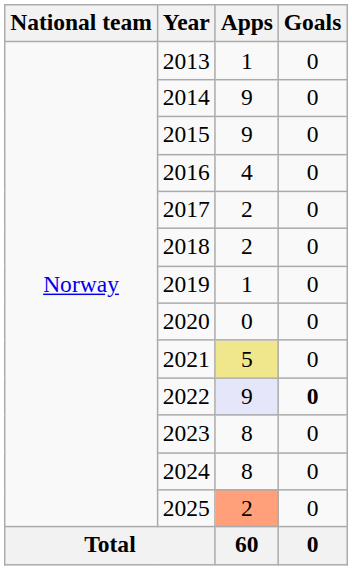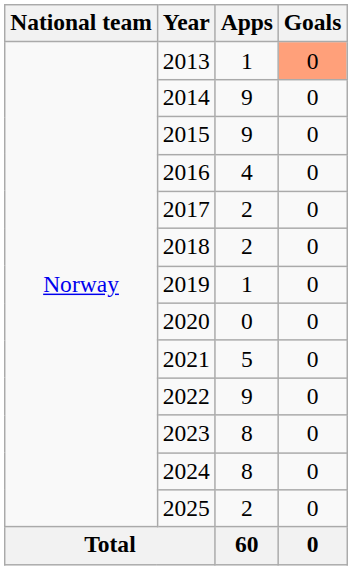(313, 60) no background -> (313, 60) lightsalmon background
(247, 358) khaki background -> (247, 358) no background
(247, 396) lavender background -> (247, 396) no background
(313, 396) bold -> (313, 396) normal
(247, 508) lightsalmon background -> (247, 508) no background
